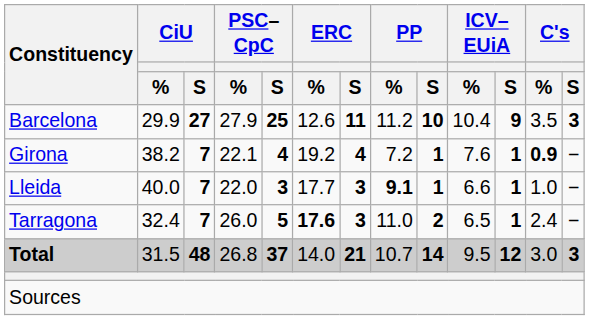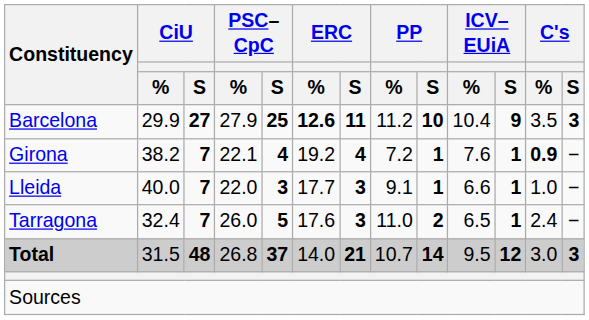(316, 121) normal -> (316, 121) bold
(399, 188) bold -> (399, 188) normal
(316, 221) bold -> (316, 221) normal
